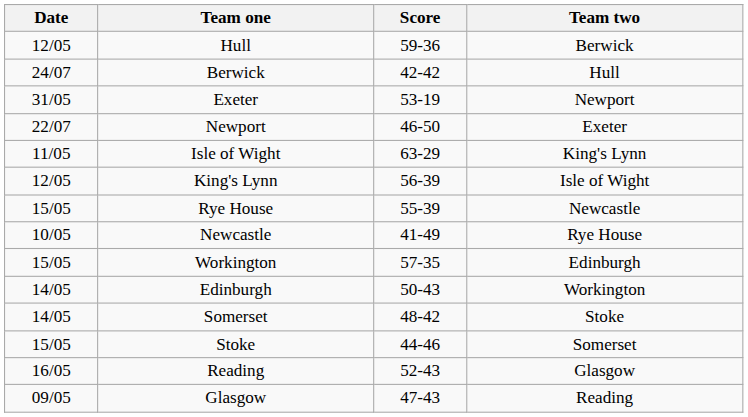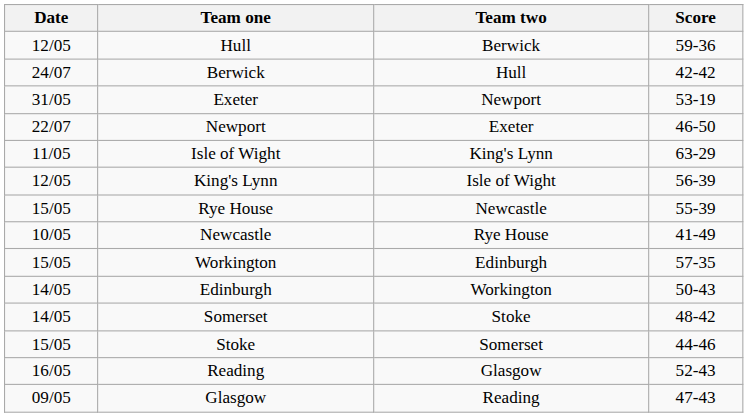columns swapped: (420, 18) <-> (605, 18)
